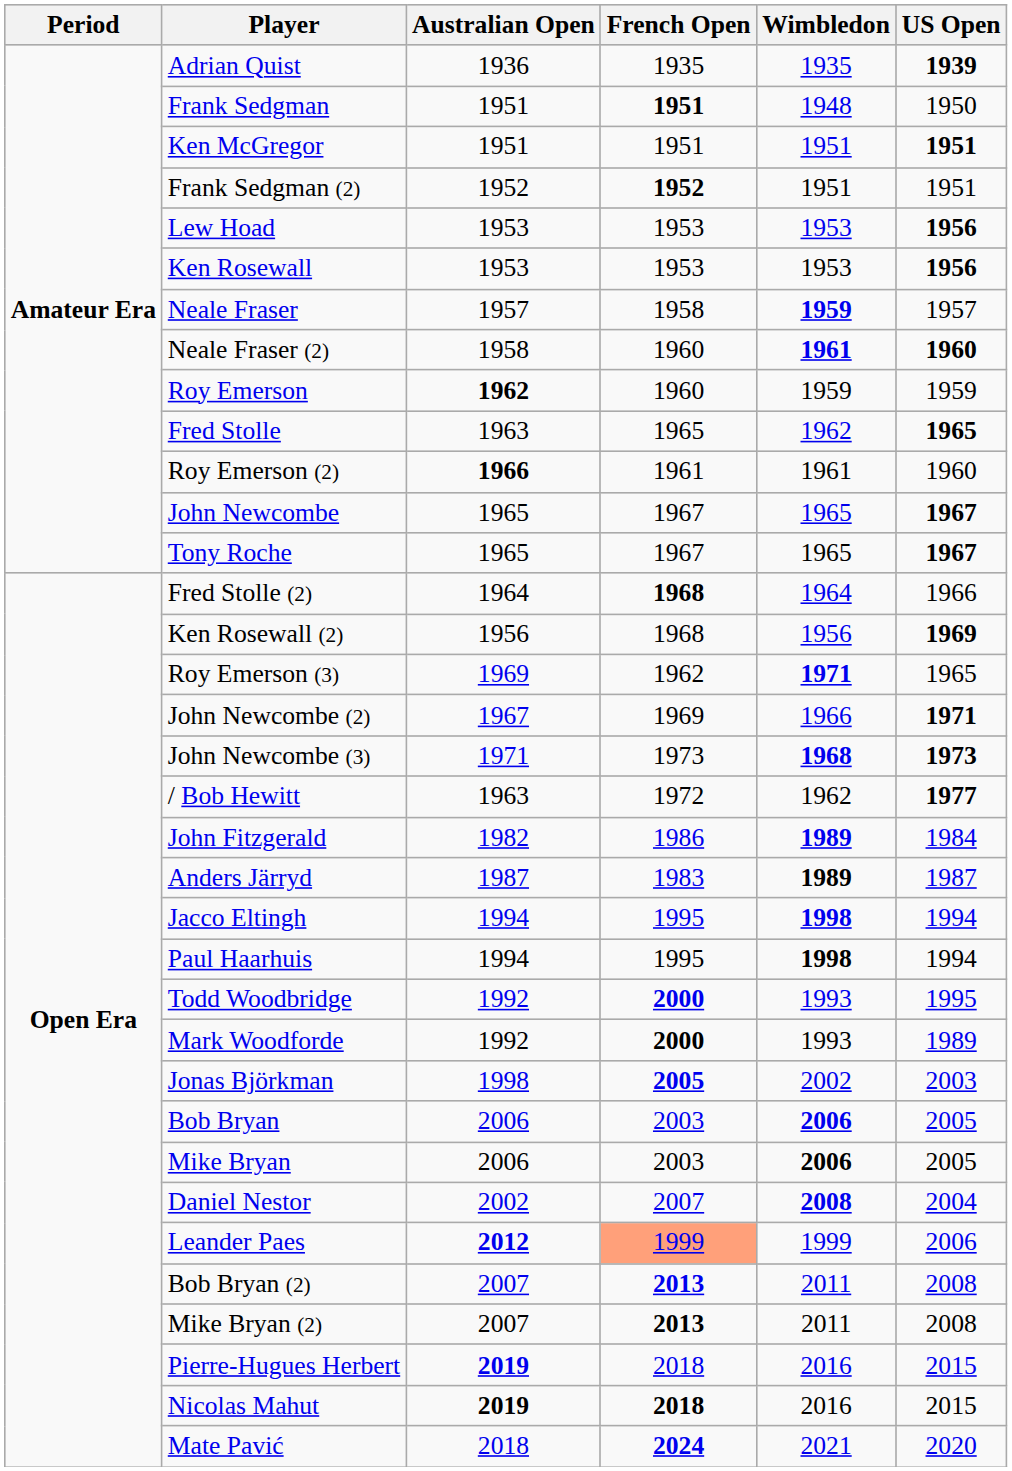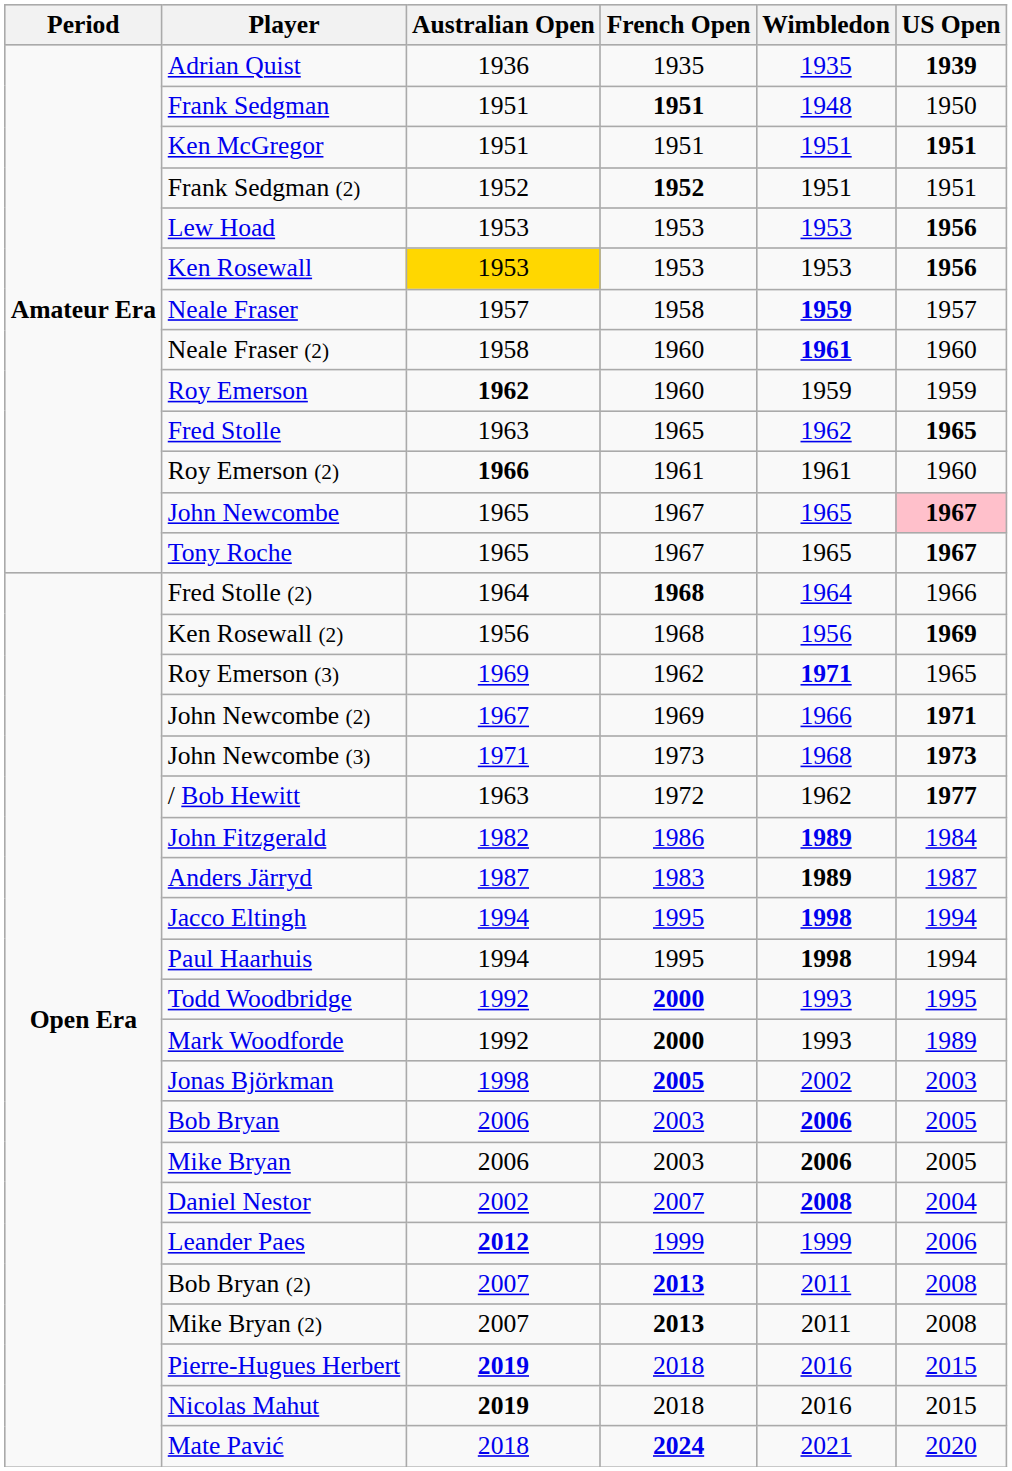(503, 268) no background -> (503, 268) gold background
(951, 349) bold -> (951, 349) normal
(951, 512) no background -> (951, 512) pink background
(826, 755) bold -> (826, 755) normal
(679, 1242) lightsalmon background -> (679, 1242) no background
(679, 1405) bold -> (679, 1405) normal
